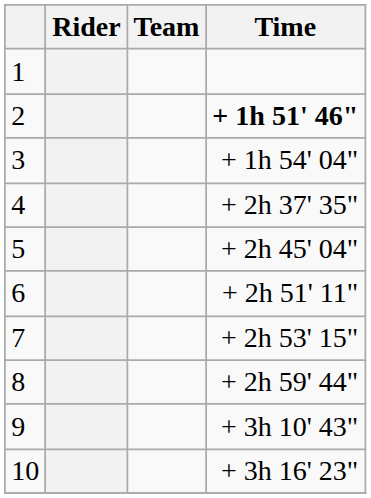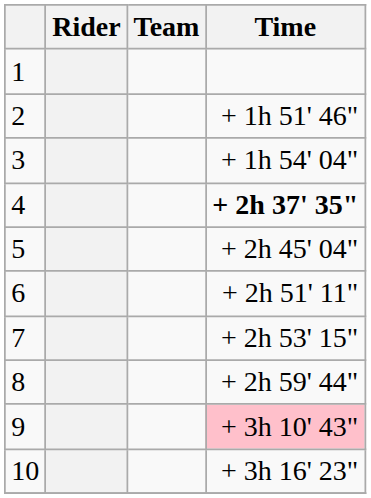(285, 115) bold -> (290, 115) normal
(290, 204) normal -> (285, 204) bold
(290, 426) no background -> (290, 426) pink background
